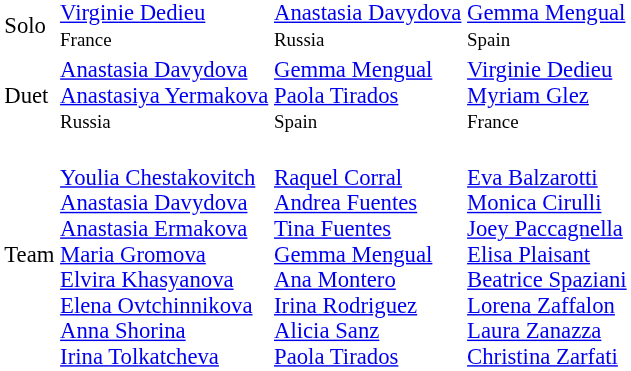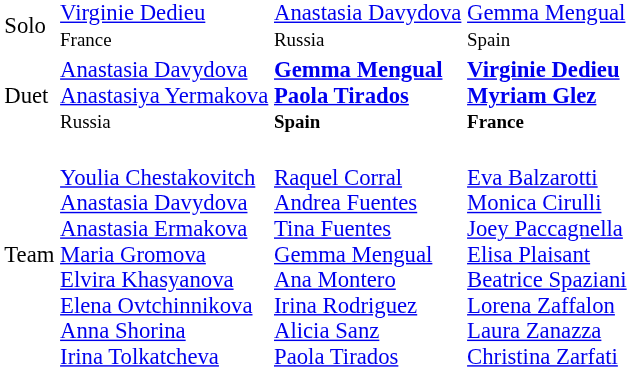(353, 95) normal -> (358, 95) bold
(540, 95) normal -> (543, 95) bold
